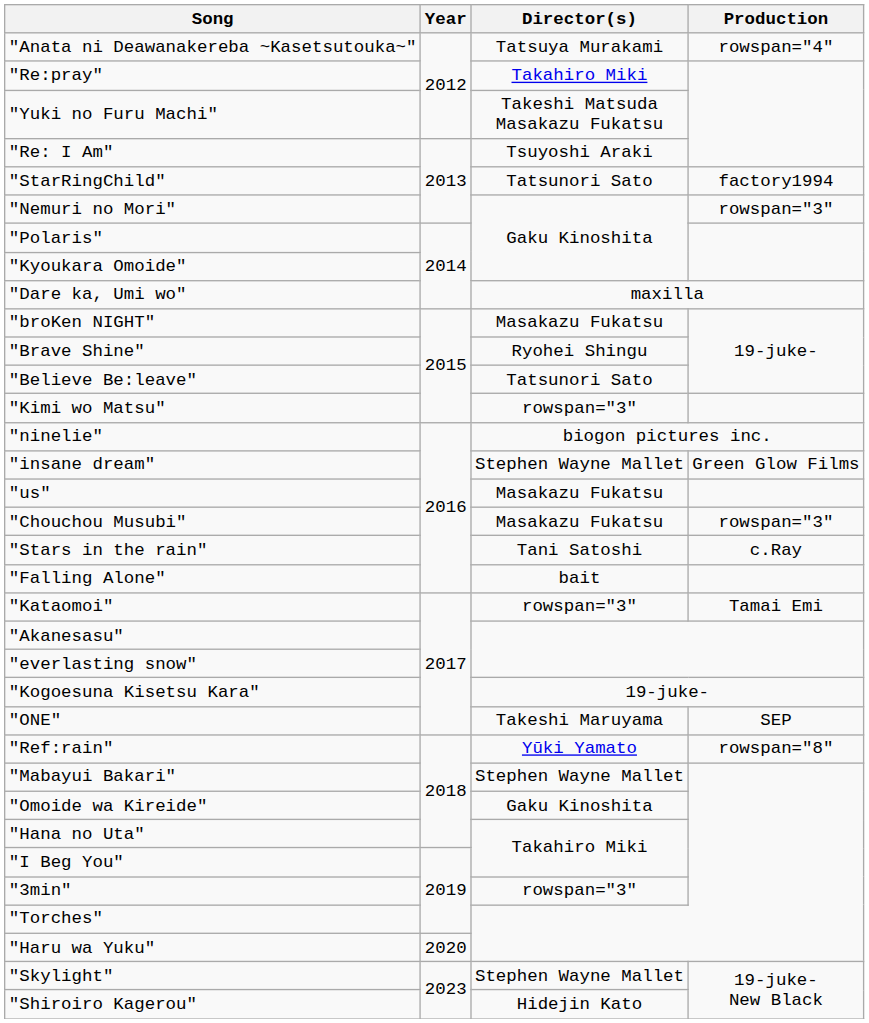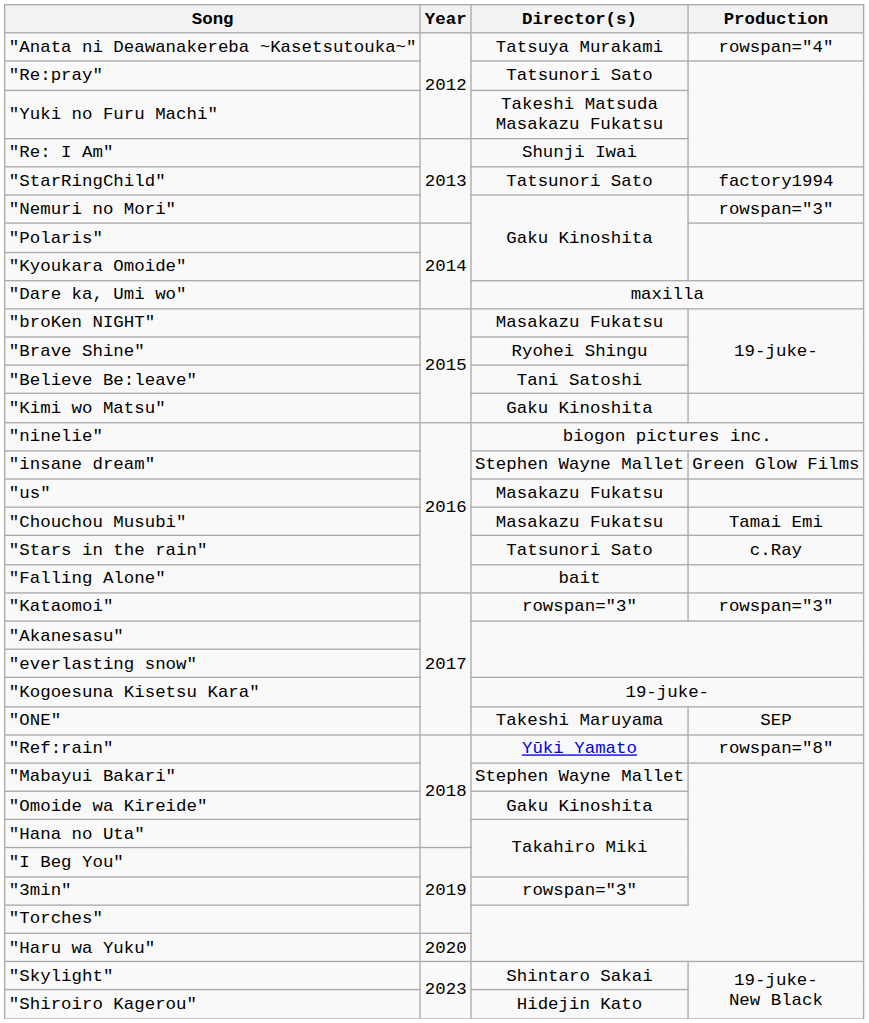(579, 76) Takahiro Miki -> (579, 76) Tatsunori Sato
(579, 153) Tsuyoshi Araki -> (579, 153) Shunji Iwai
(579, 380) Tatsunori Sato -> (579, 380) Tani Satoshi
(579, 408) rowspan="3" -> (579, 408) Gaku Kinoshita
(776, 522) rowspan="3" -> (776, 522) Tamai Emi
(579, 550) Tani Satoshi -> (579, 550) Tatsunori Sato
(776, 607) Tamai Emi -> (776, 607) rowspan="3"
(579, 976) Stephen Wayne Mallet -> (579, 976) Shintaro Sakai
